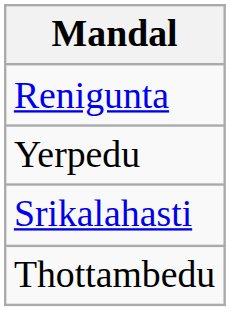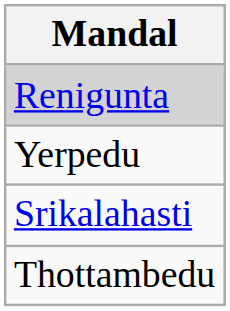(91, 94) no background -> (91, 94) lightgrey background
